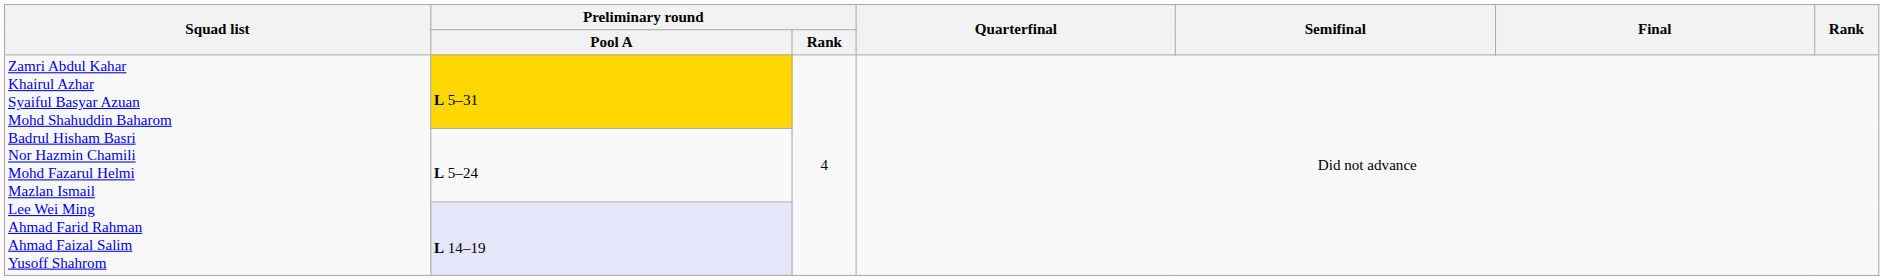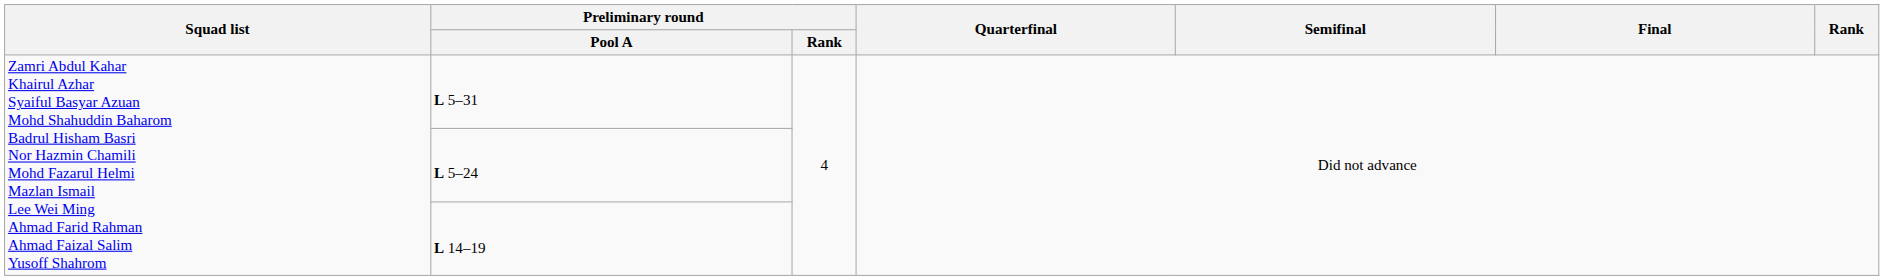(456, 100) gold background -> (456, 100) no background
(460, 248) lavender background -> (460, 248) no background
